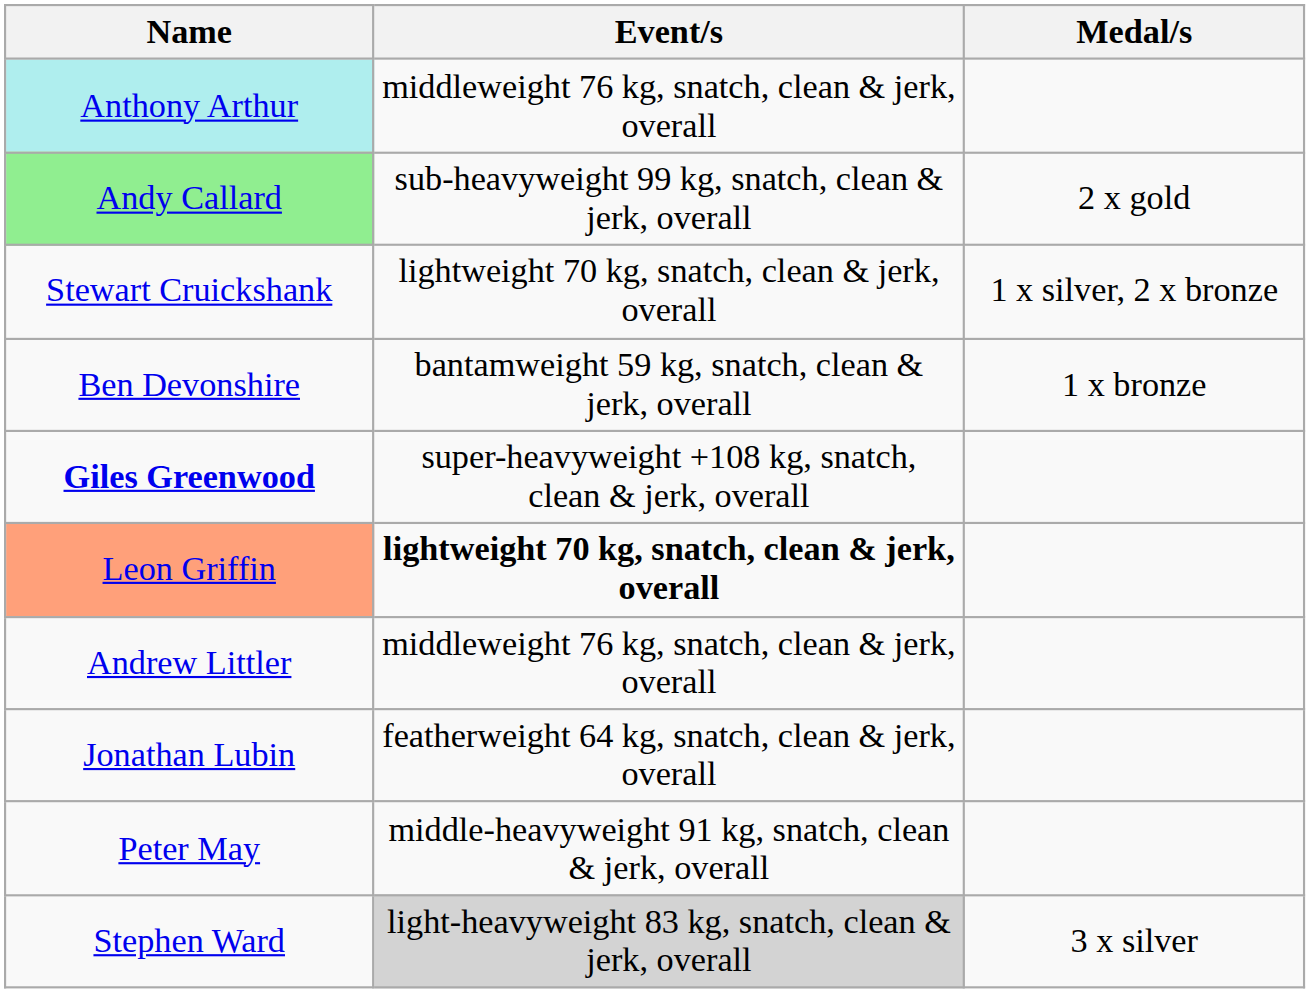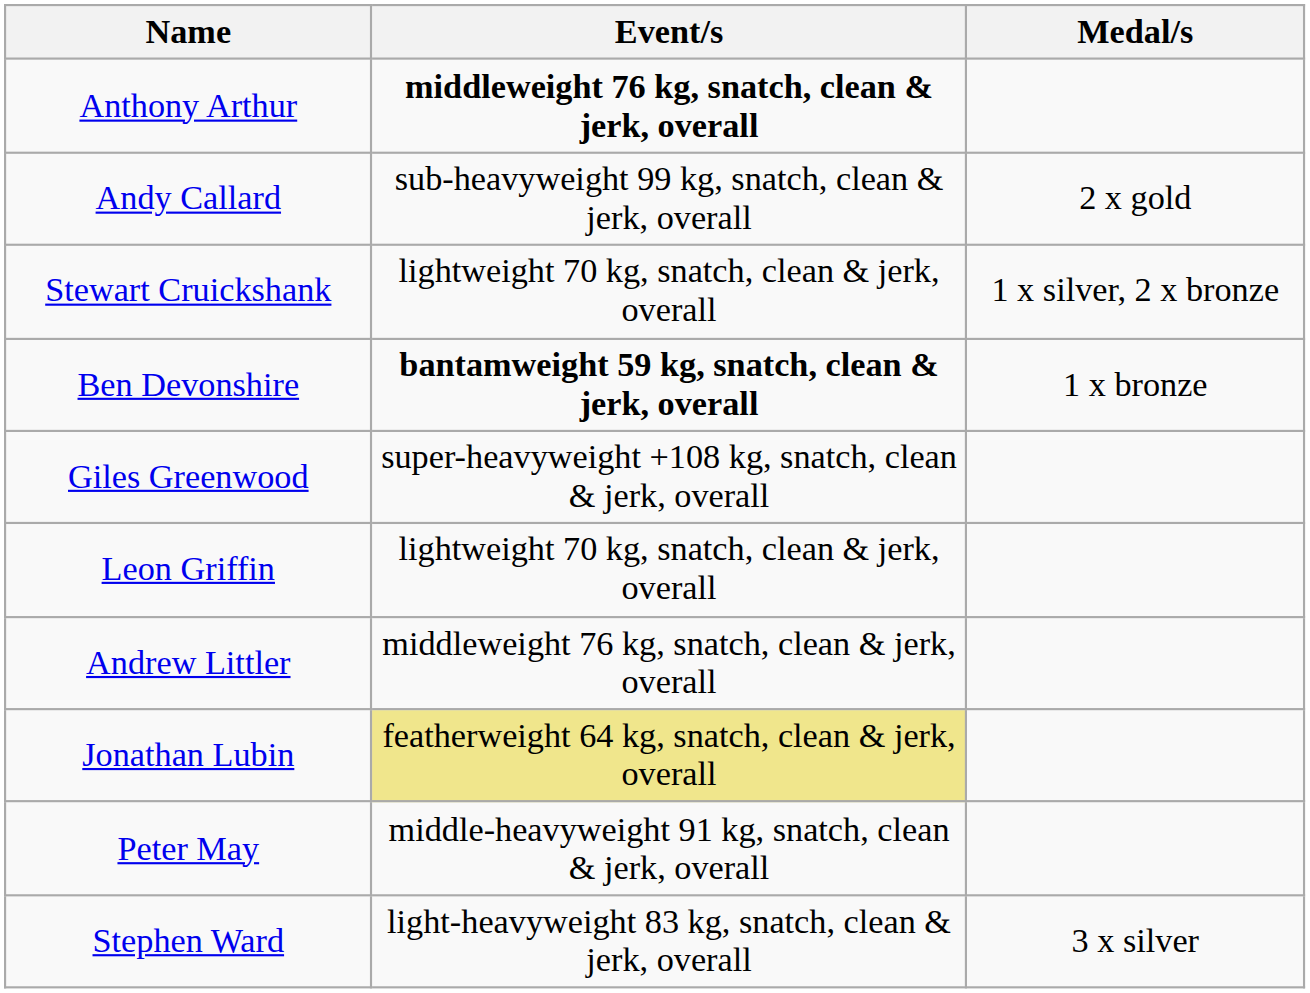(189, 105) paleturquoise background -> (188, 105) no background
(669, 105) normal -> (669, 105) bold
(189, 198) lightgreen background -> (188, 198) no background
(669, 383) normal -> (669, 383) bold
(189, 476) bold -> (188, 476) normal
(189, 569) lightsalmon background -> (188, 569) no background
(669, 569) bold -> (669, 569) normal
(669, 754) no background -> (669, 754) khaki background
(669, 940) lightgrey background -> (669, 940) no background
